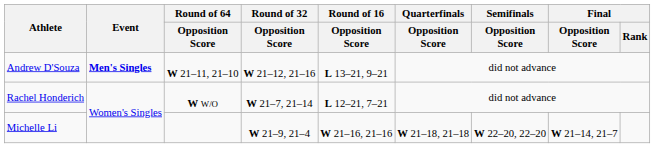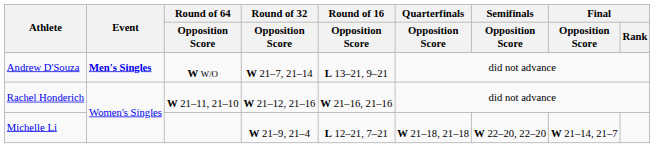(203, 73) W 21–11, 21–10 -> (203, 73) W W/O
(279, 73) W 21–12, 21–16 -> (279, 73) W 21–7, 21–14
(203, 104) W W/O -> (203, 104) W 21–11, 21–10
(279, 104) W 21–7, 21–14 -> (279, 104) W 21–12, 21–16
(356, 104) L 12–21, 7–21 -> (356, 104) W 21–16, 21–16
(356, 134) W 21–16, 21–16 -> (356, 134) L 12–21, 7–21
